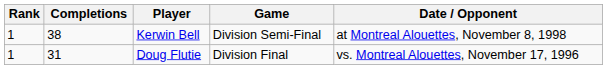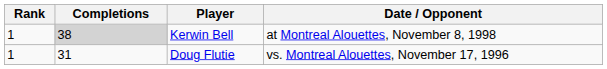- column: (272, 14)
(54, 34) no background -> (65, 34) lightgrey background
